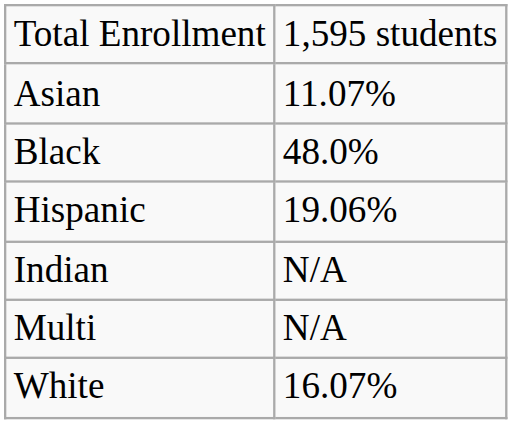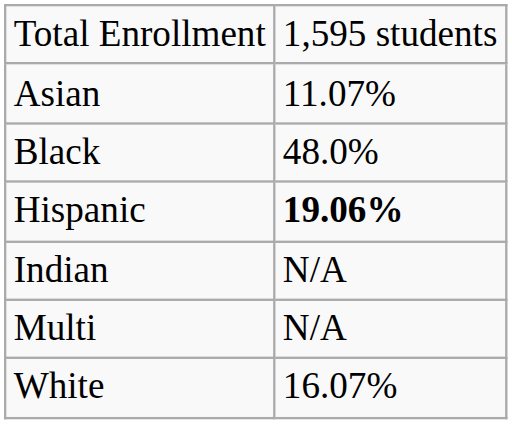(340, 210) normal -> (343, 210) bold
